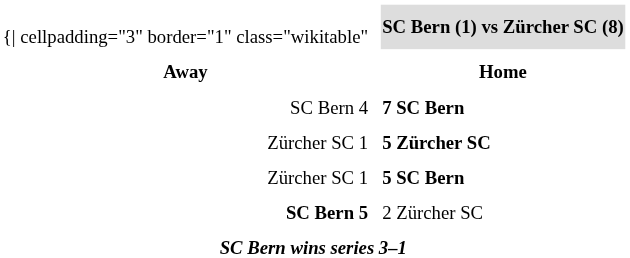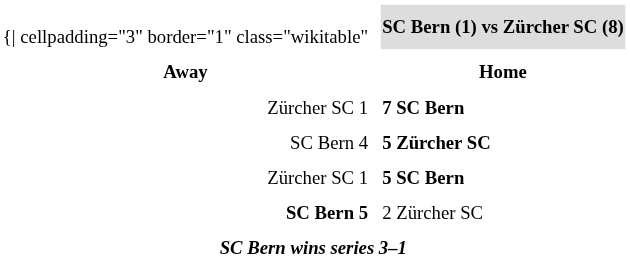(329, 107) SC Bern 4 -> (318, 107) Zürcher SC 1
(318, 142) Zürcher SC 1 -> (329, 142) SC Bern 4
